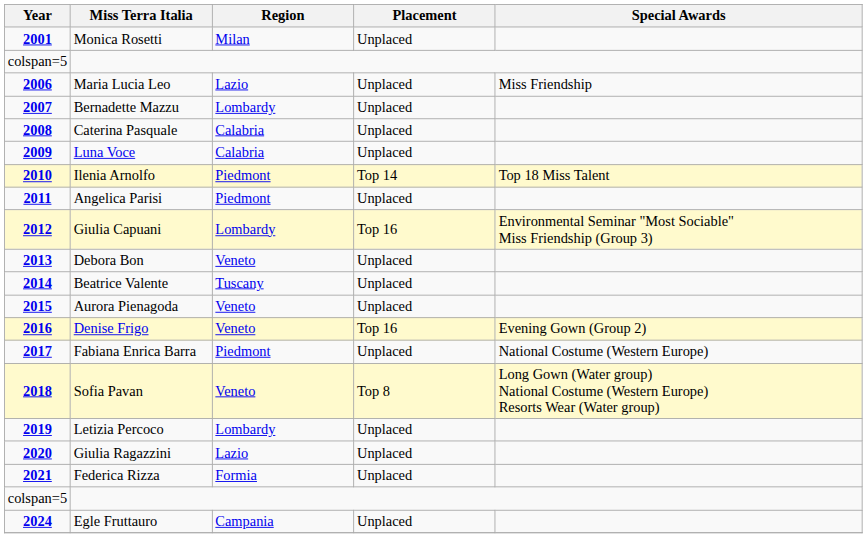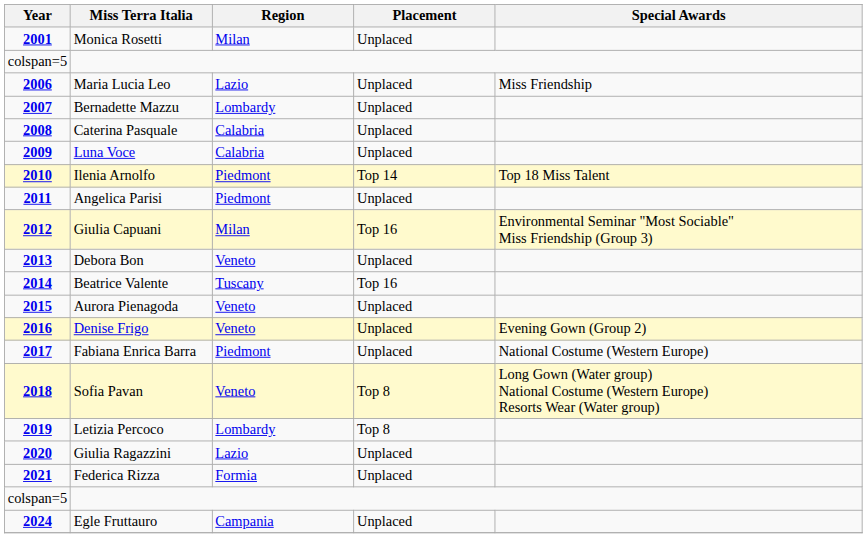(245, 229) Lombardy -> (233, 229) Milan
(385, 283) Unplaced -> (377, 283) Top 16
(377, 329) Top 16 -> (385, 329) Unplaced
(385, 429) Unplaced -> (373, 429) Top 8
